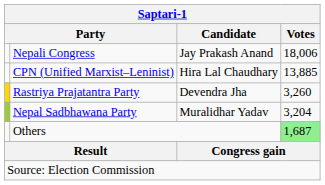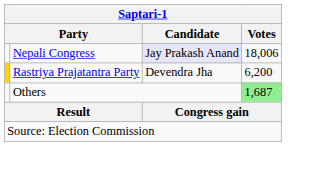(226, 53) no background -> (192, 53) lavender background
- row: (93, 72)
(297, 92) 3,260 -> (258, 72) 6,200
- row: (75, 111)
